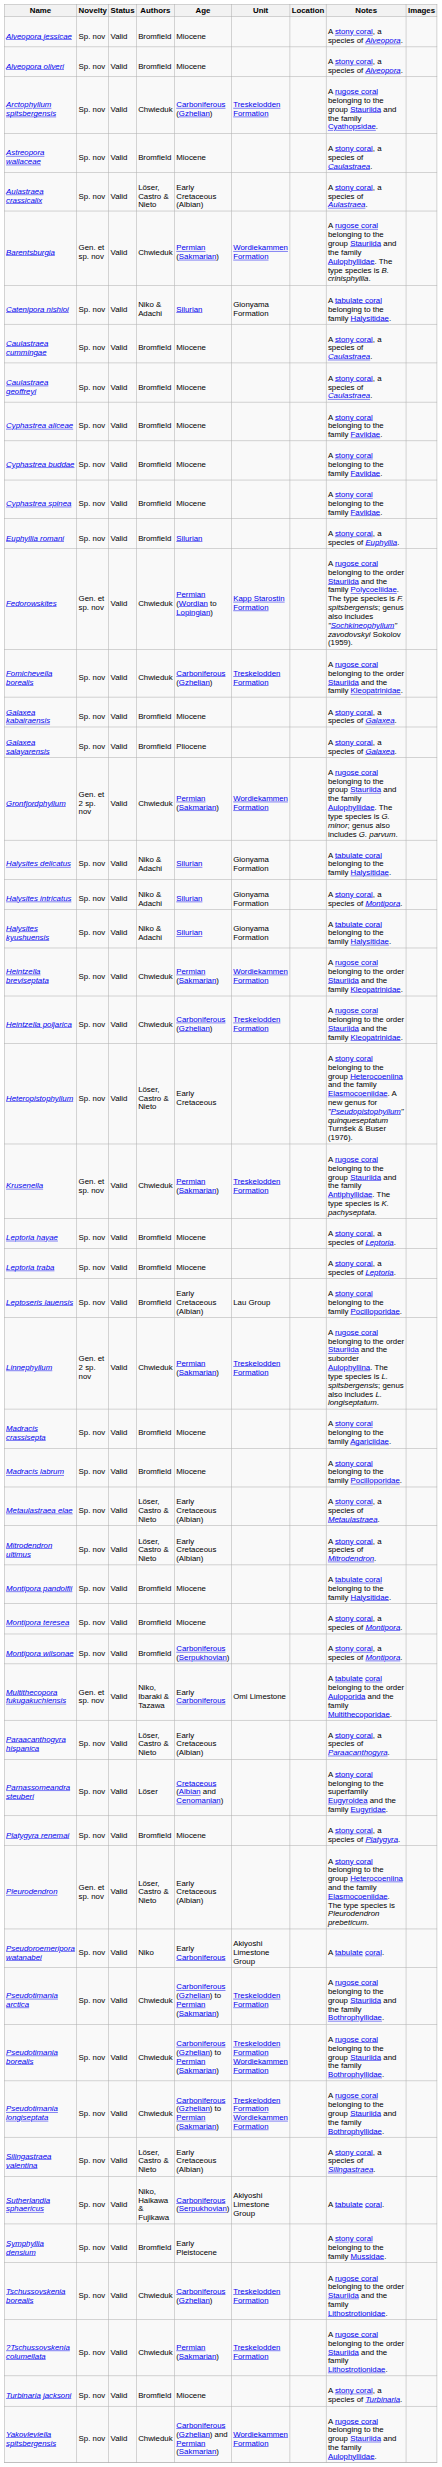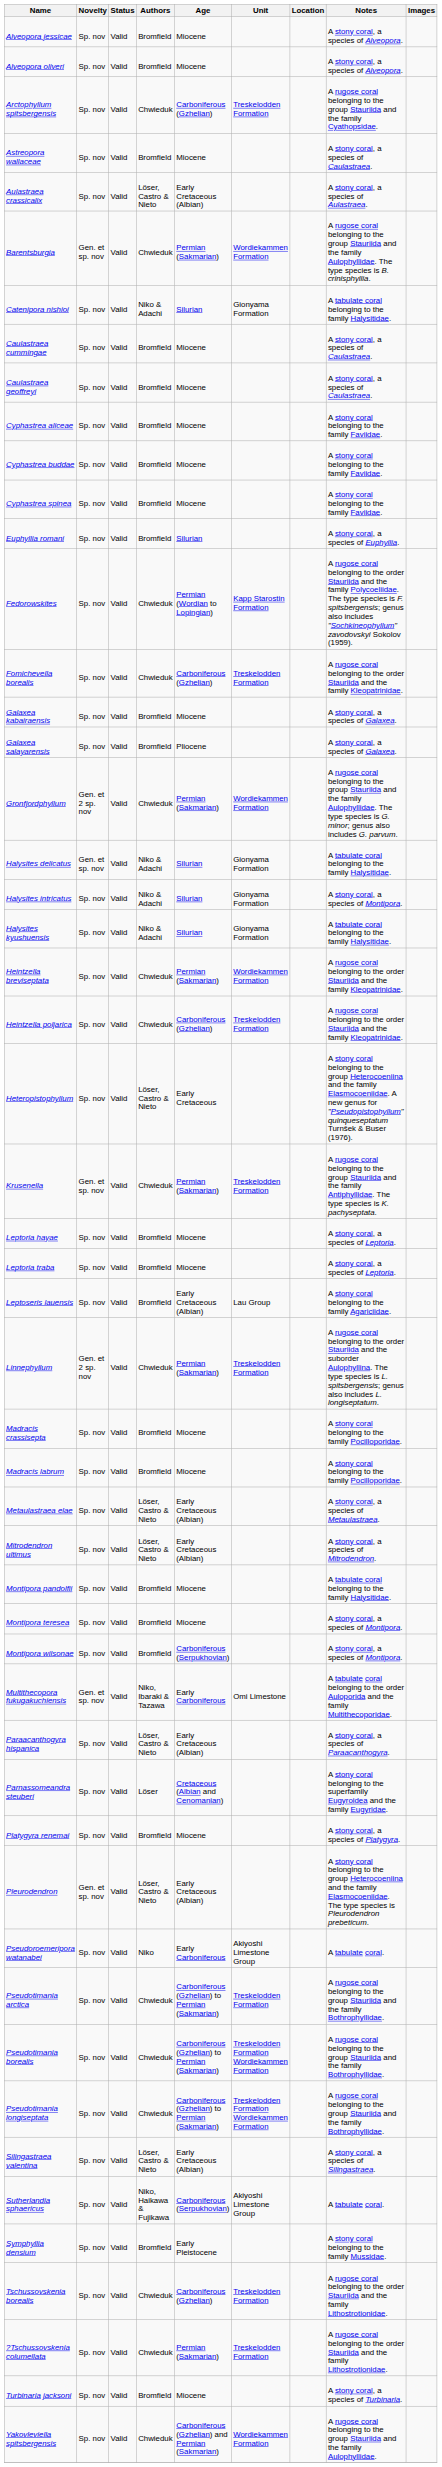(91, 603) Gen. et sp. nov -> (92, 603) Sp. nov
(92, 864) Sp. nov -> (91, 864) Gen. et sp. nov
(365, 1302) A stony coral belonging to the family Pocilloporidae. -> (360, 1302) A stony coral belonging to the family Agariciidae.
(360, 1433) A stony coral belonging to the family Agariciidae. -> (365, 1433) A stony coral belonging to the family Pocilloporidae.
